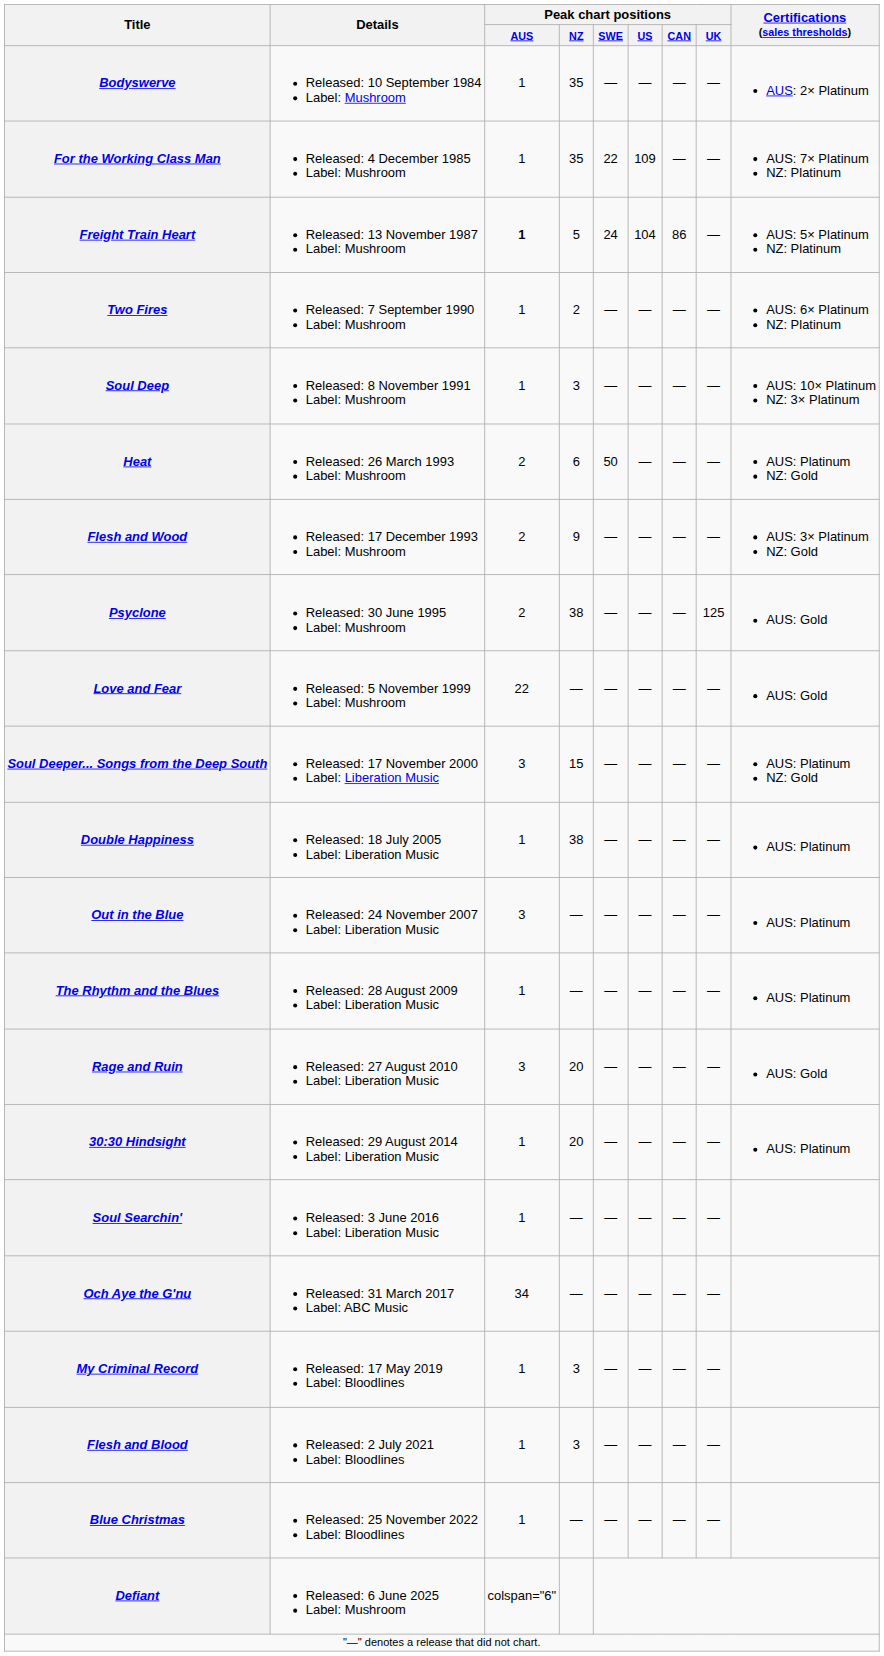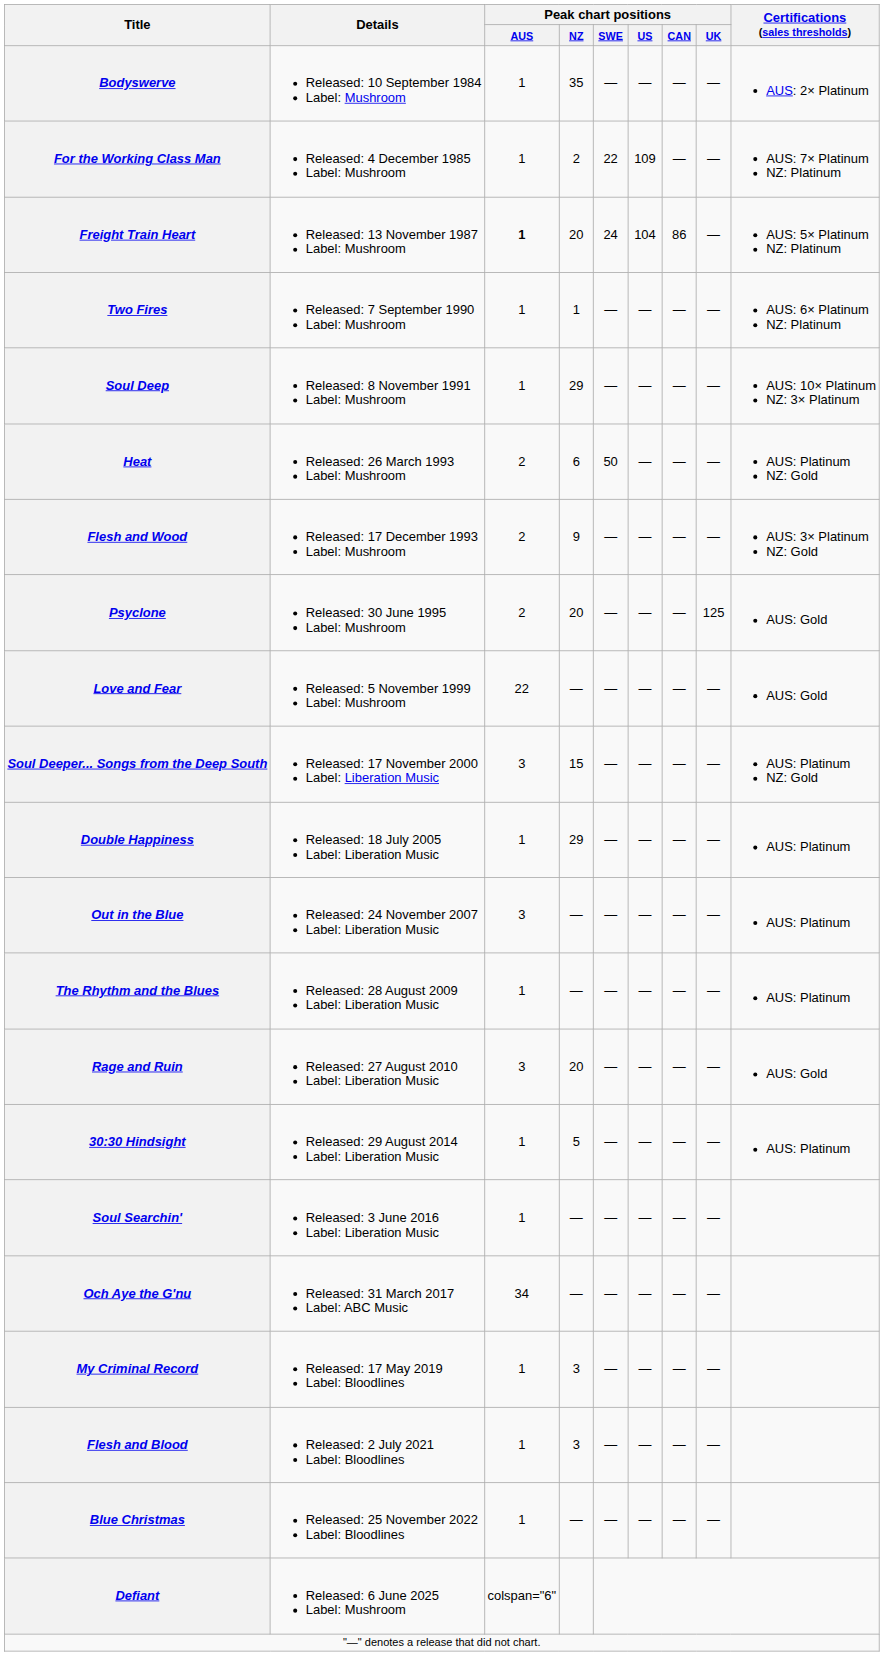(576, 159) 35 -> (576, 159) 2
(576, 234) 5 -> (576, 234) 20
(576, 310) 2 -> (576, 310) 1
(576, 385) 3 -> (576, 385) 29
(576, 612) 38 -> (576, 612) 20
(576, 839) 38 -> (576, 839) 29
(576, 1142) 20 -> (576, 1142) 5
